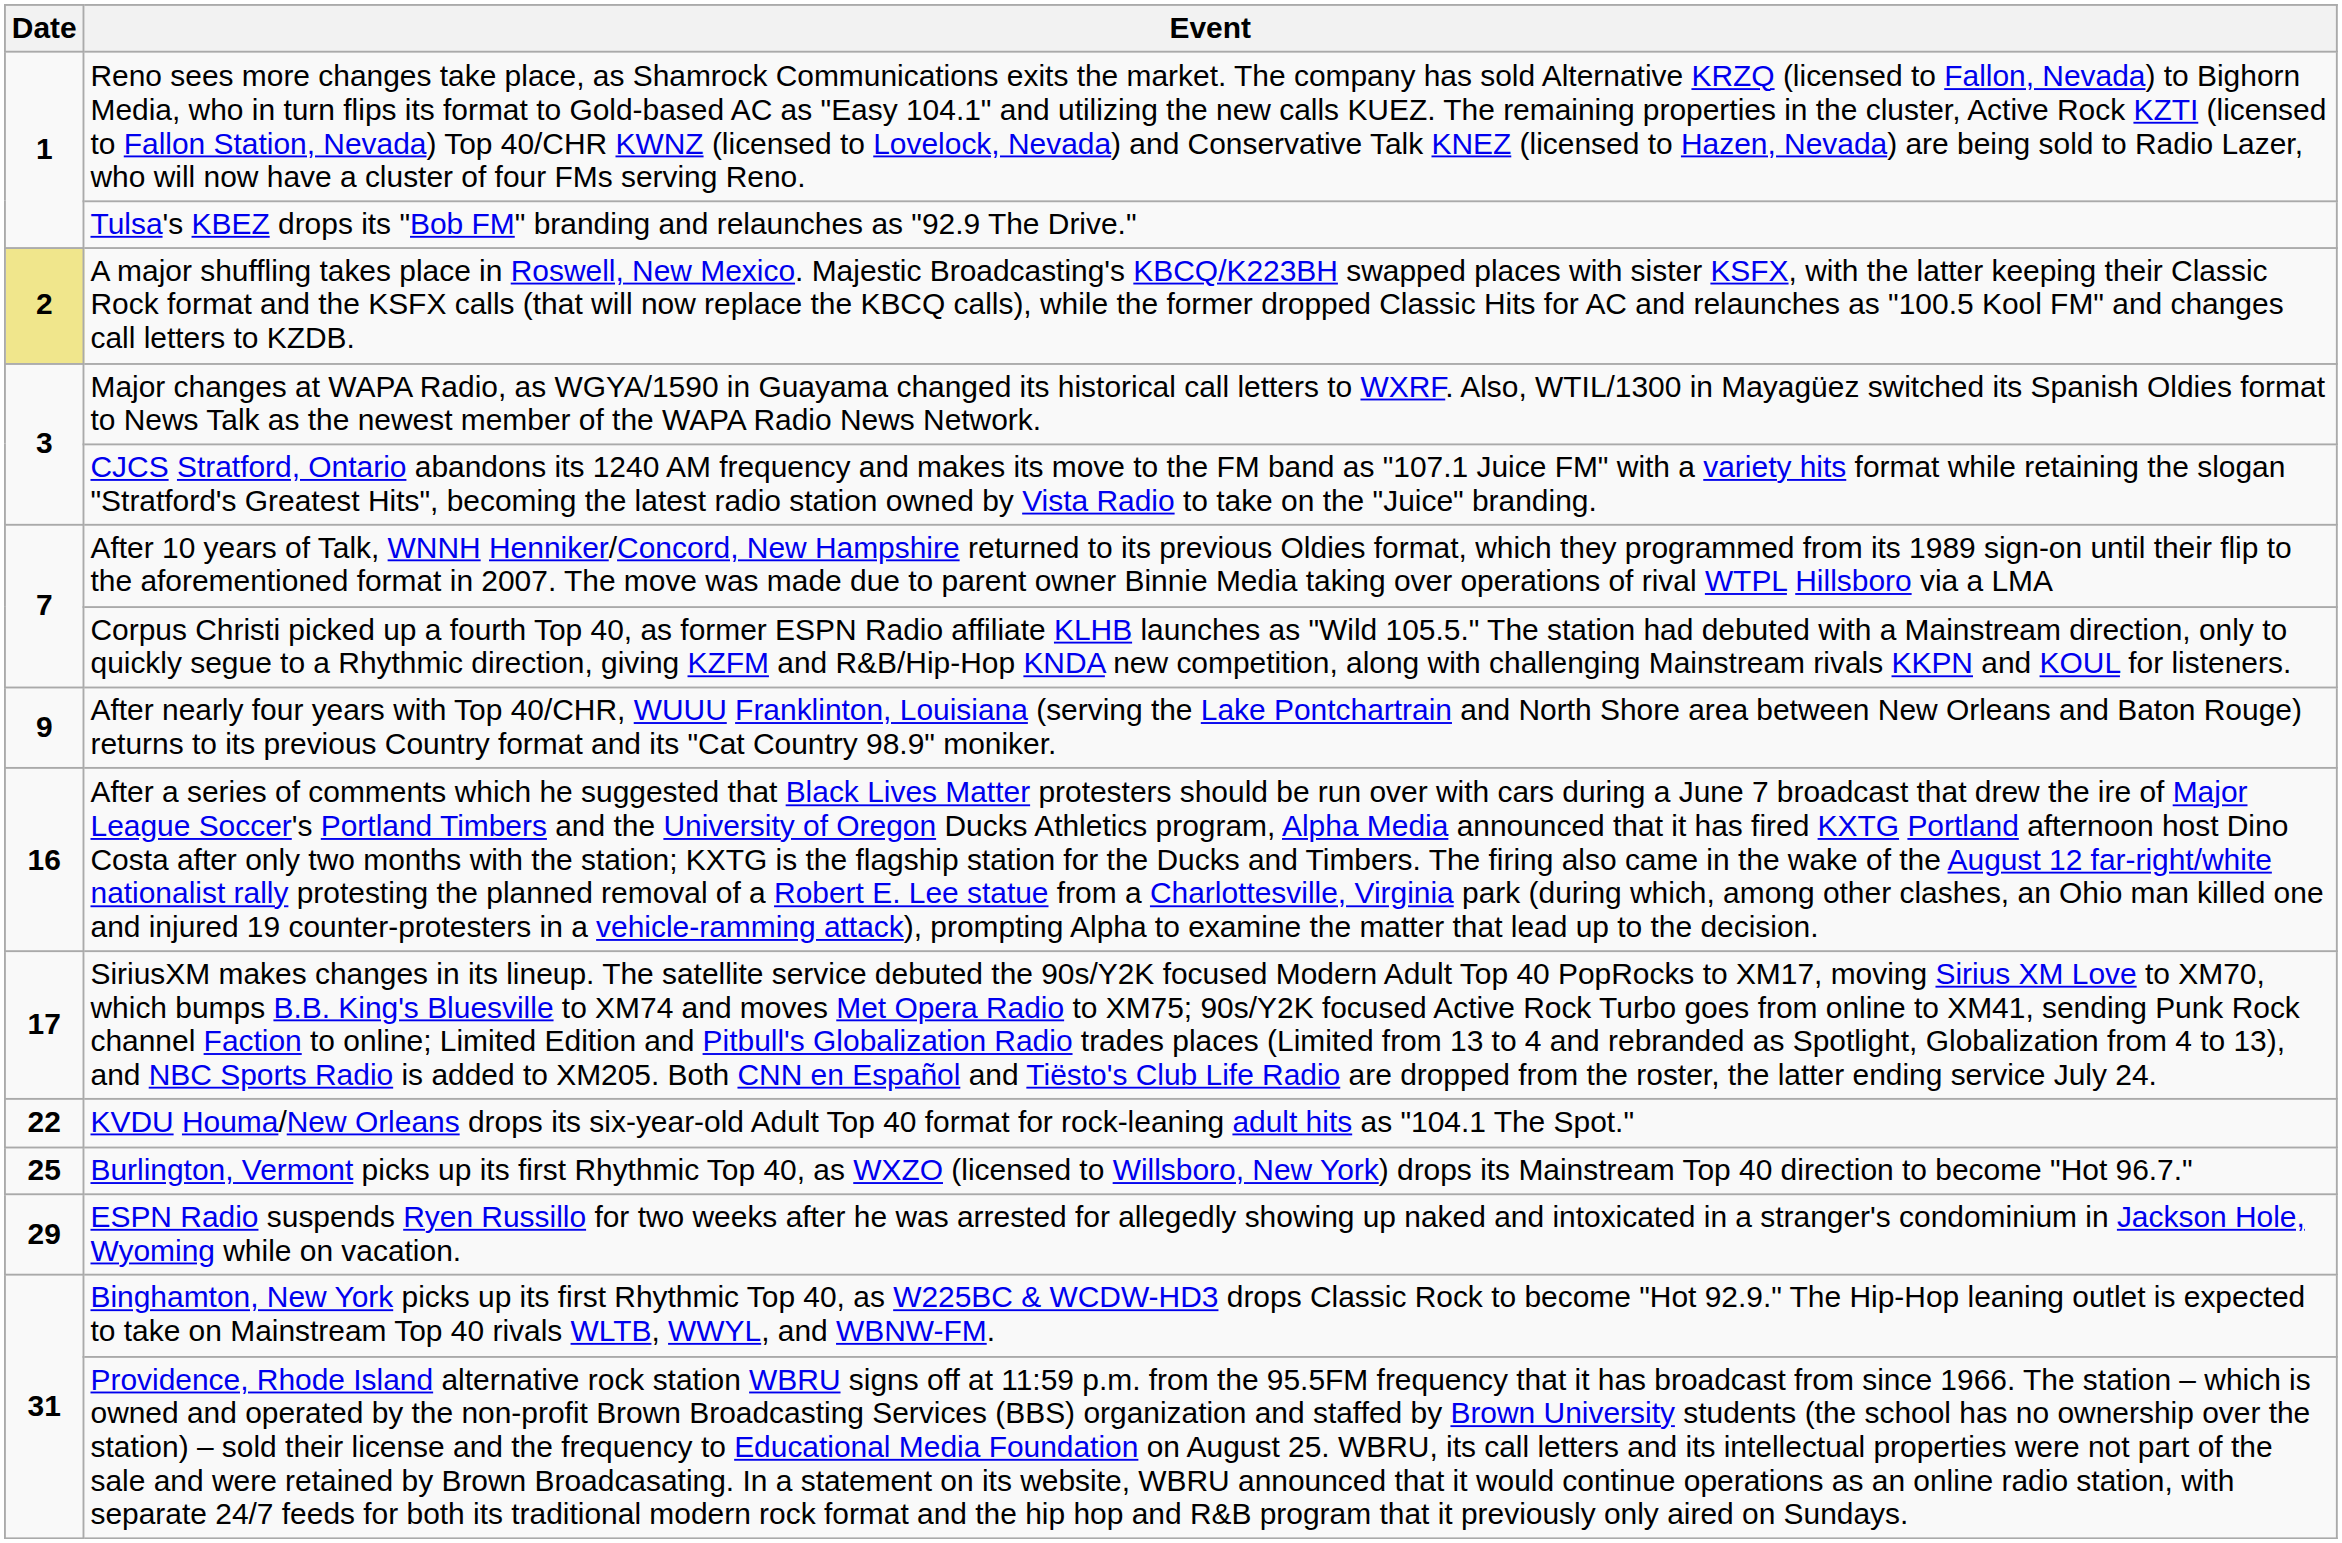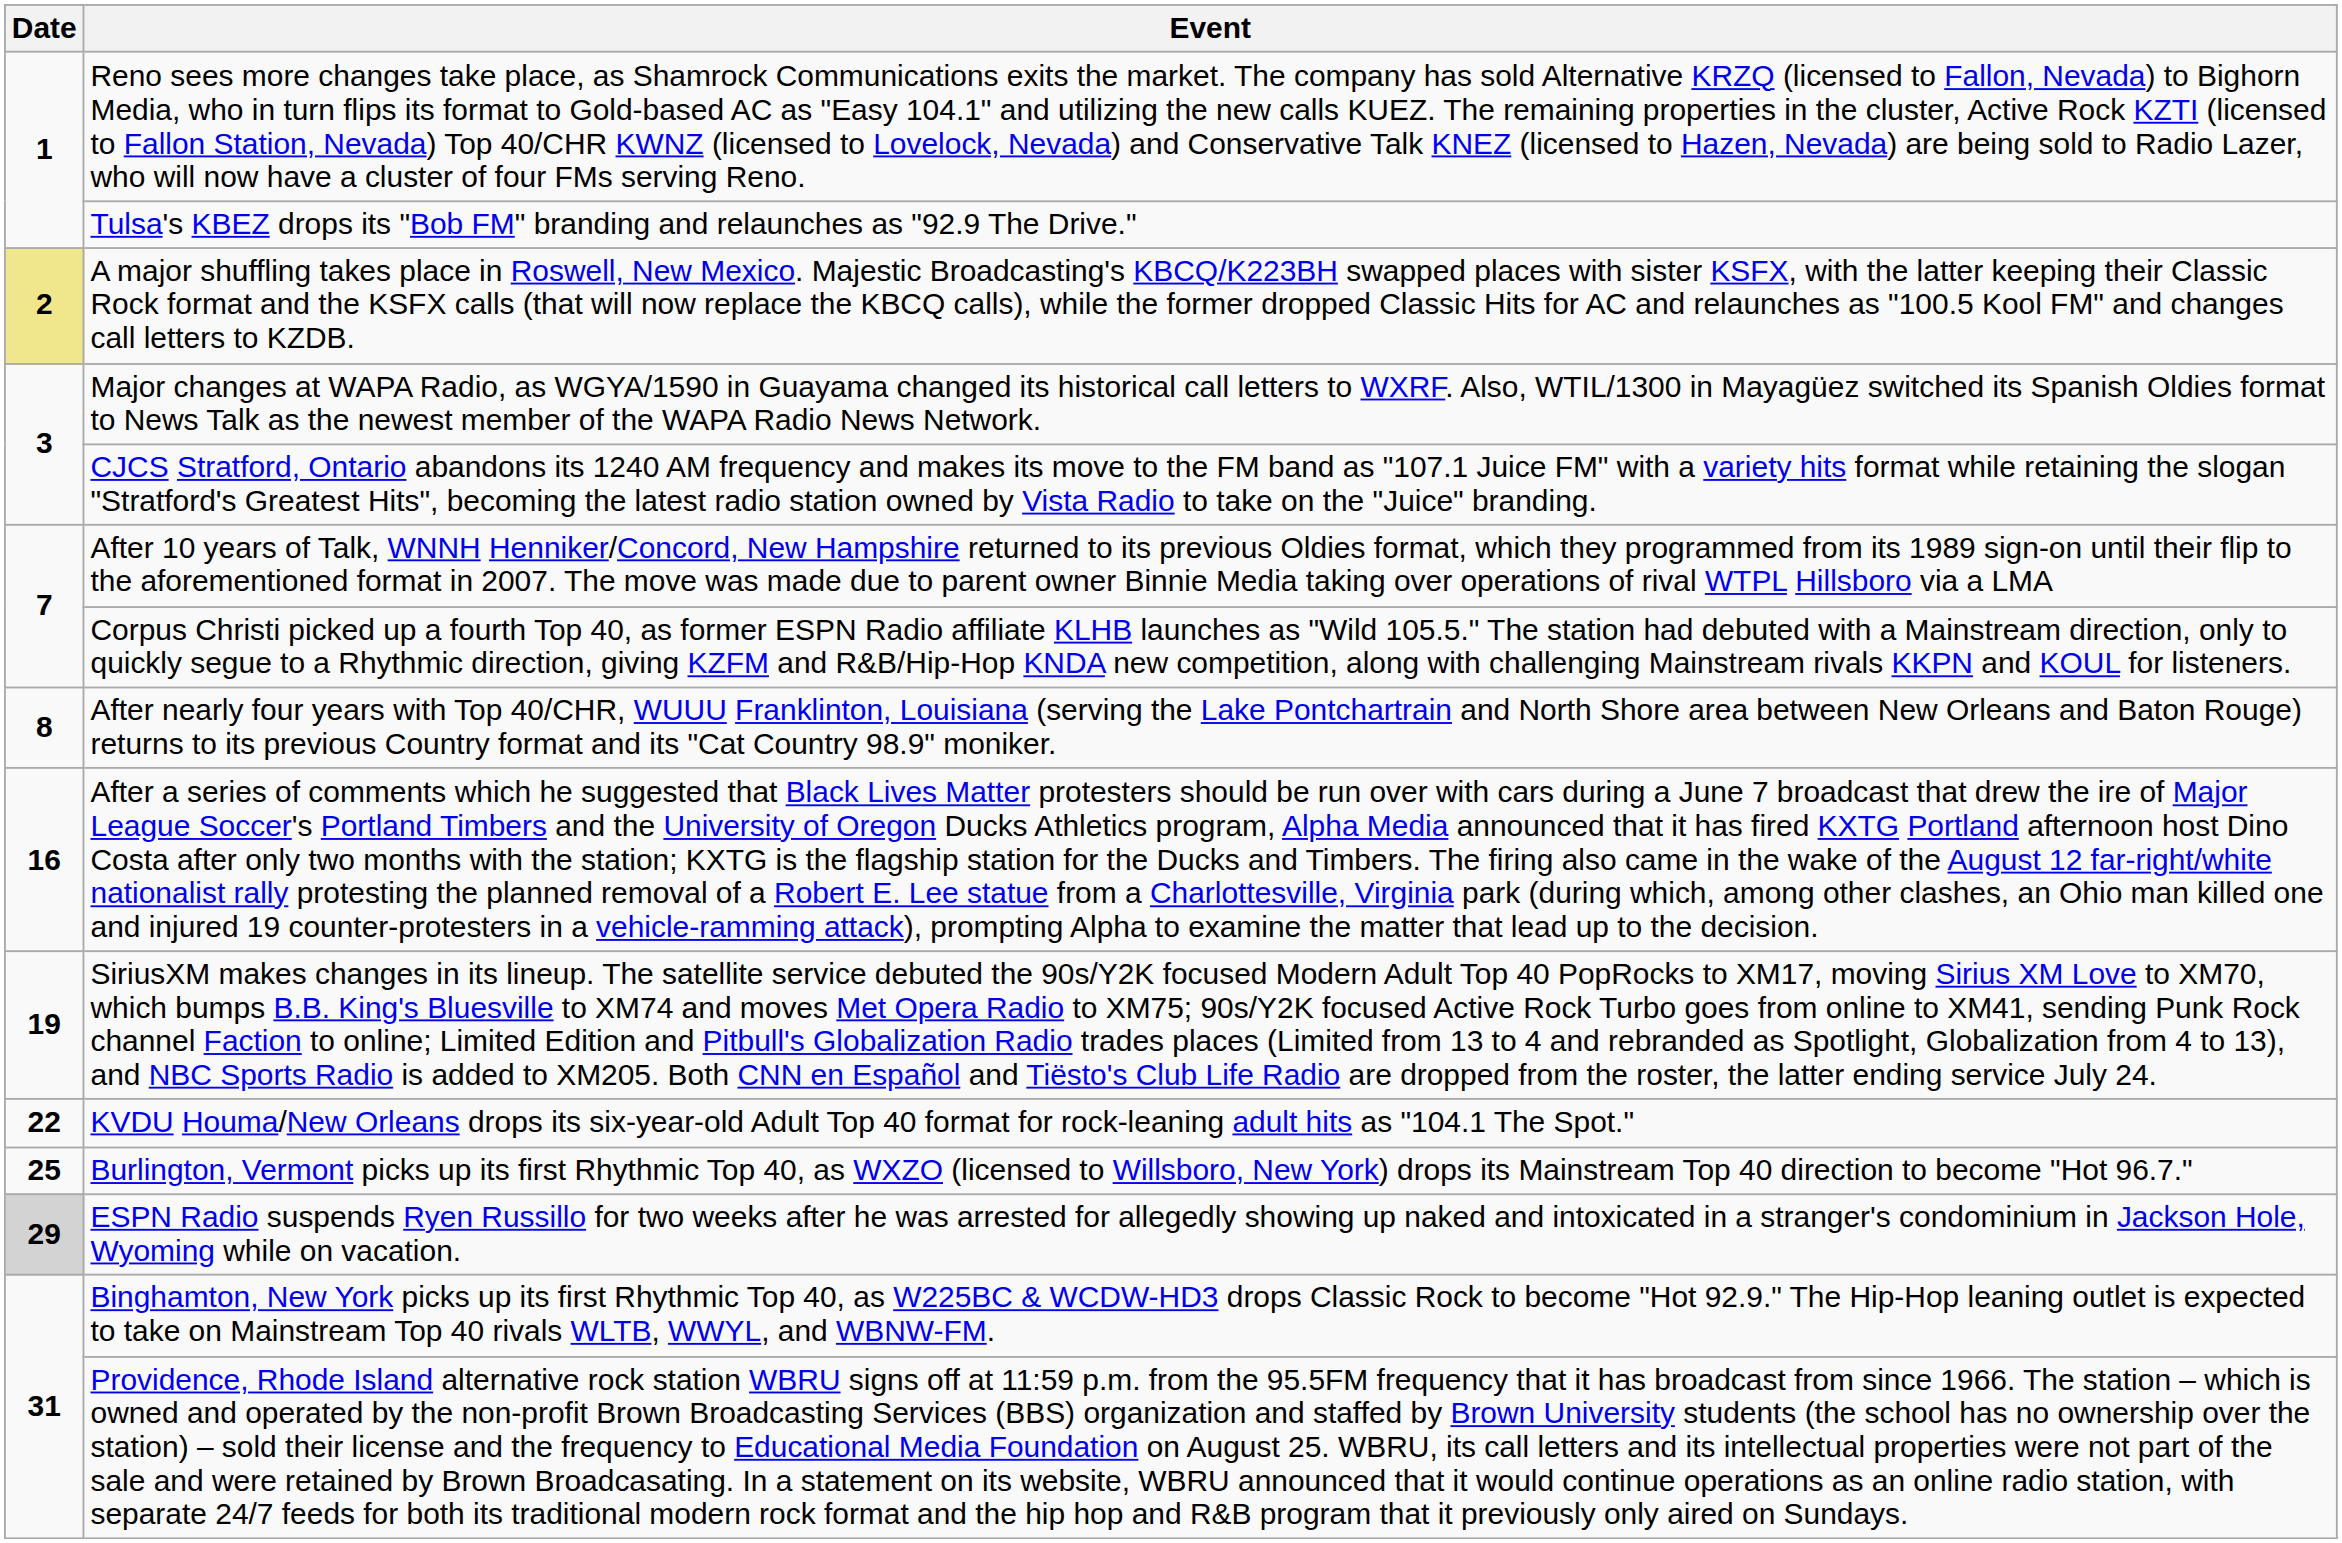(44, 727) 9 -> (44, 727) 8
(44, 1024) 17 -> (44, 1024) 19
(44, 1234) no background -> (44, 1234) lightgrey background
